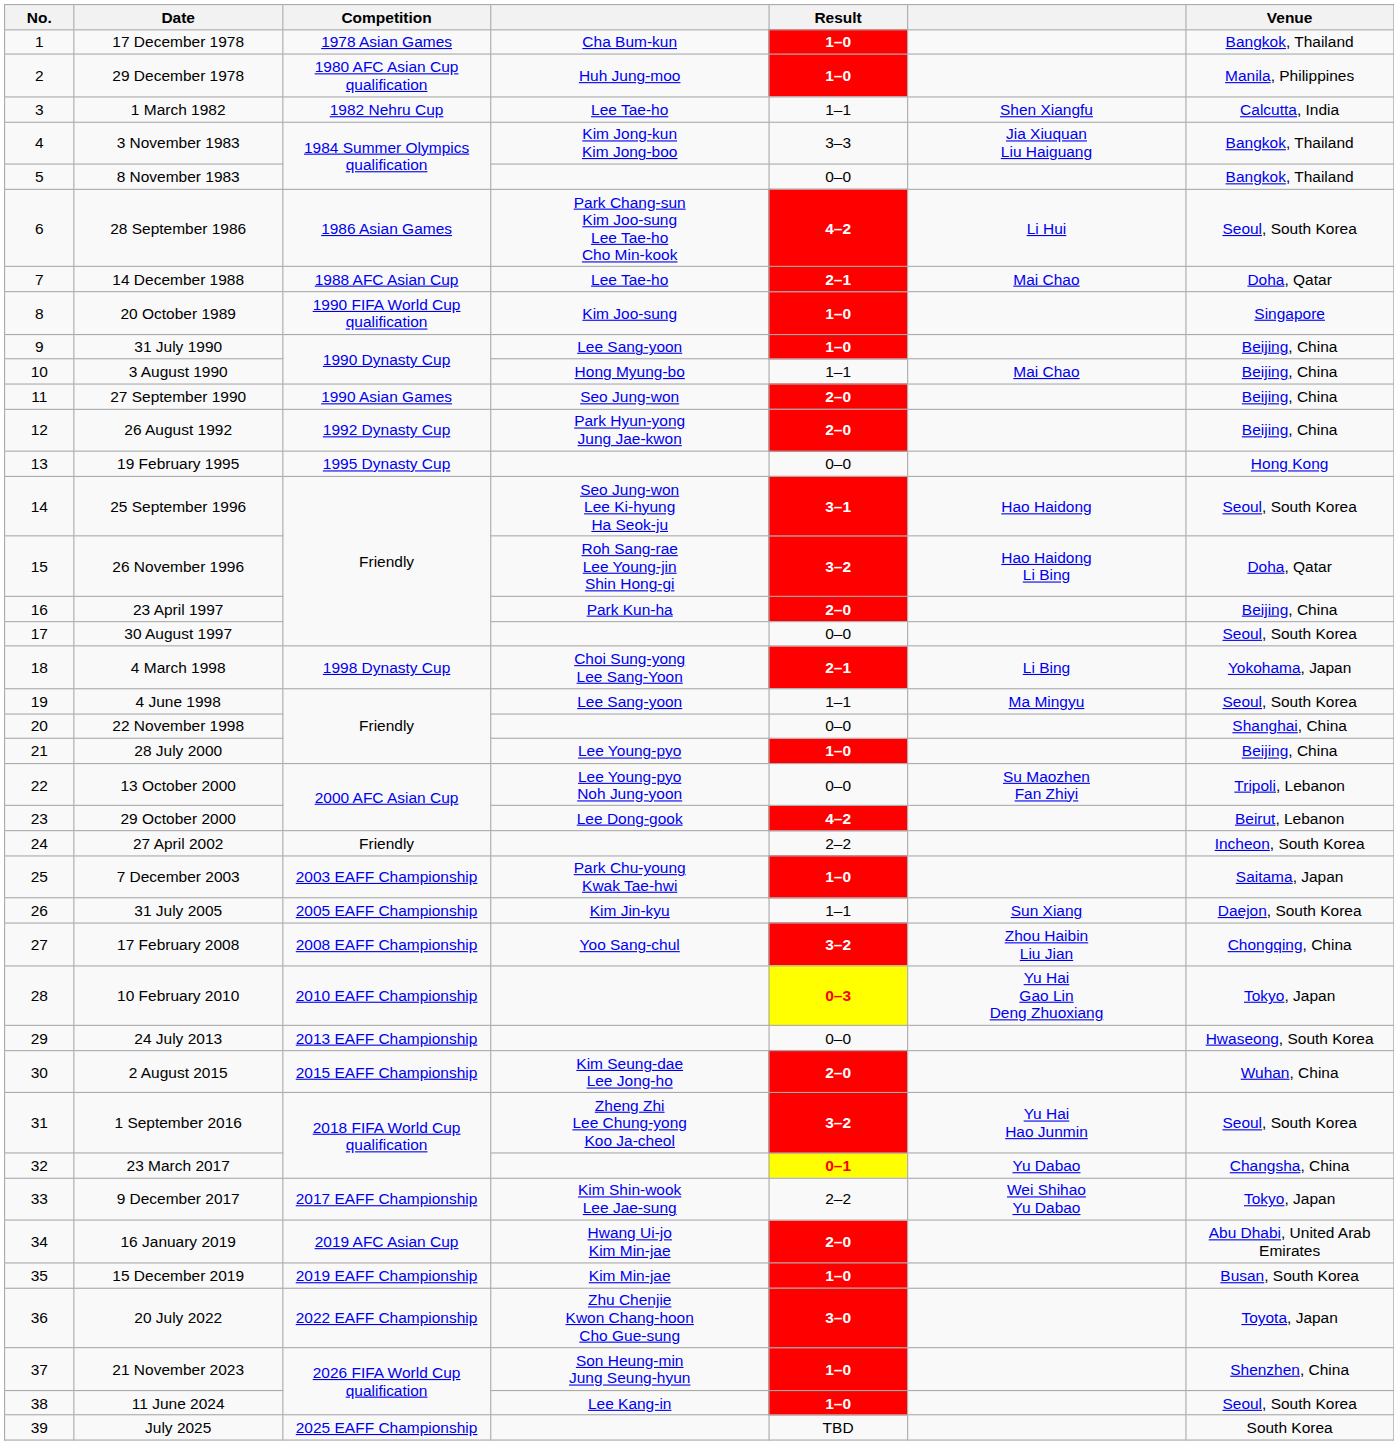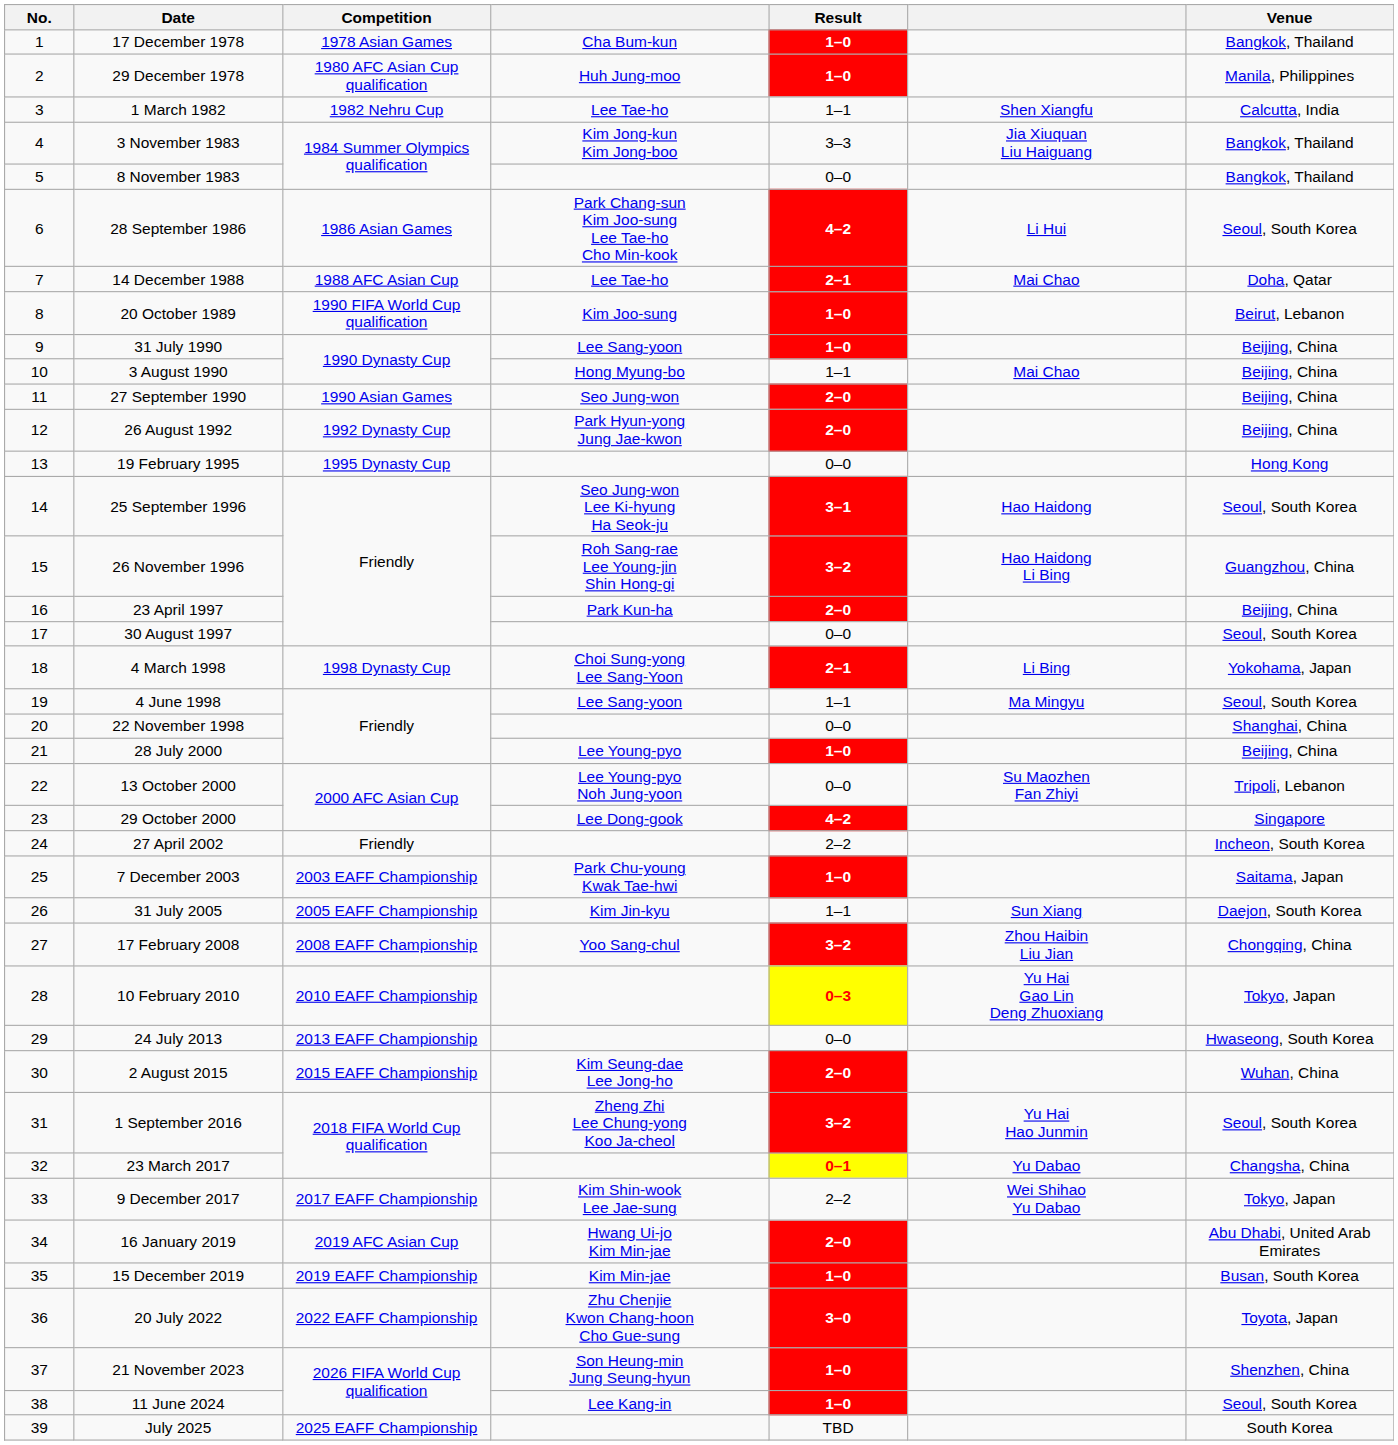(1290, 313) Singapore -> (1290, 313) Beirut, Lebanon
(1290, 566) Doha, Qatar -> (1290, 566) Guangzhou, China
(1290, 818) Beirut, Lebanon -> (1290, 818) Singapore
